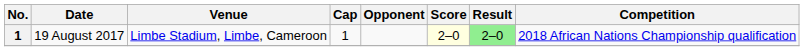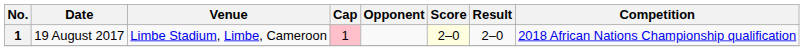(345, 35) no background -> (345, 35) pink background
(492, 35) lightgreen background -> (492, 35) no background
